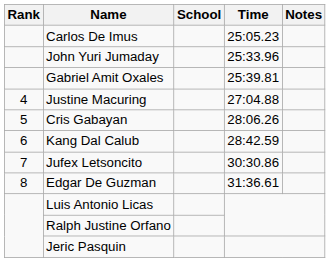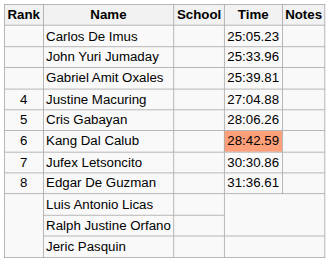(253, 141) no background -> (253, 141) lightsalmon background
